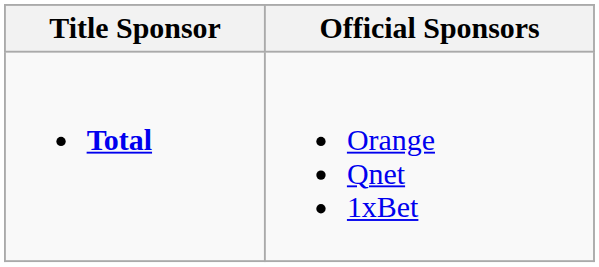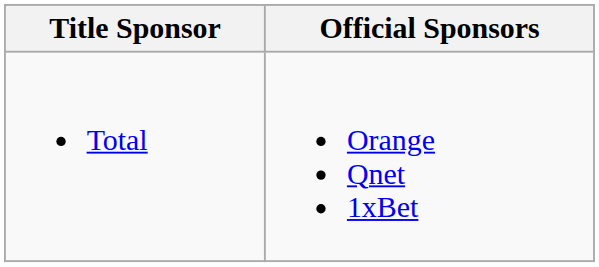(135, 140) bold -> (135, 140) normal
